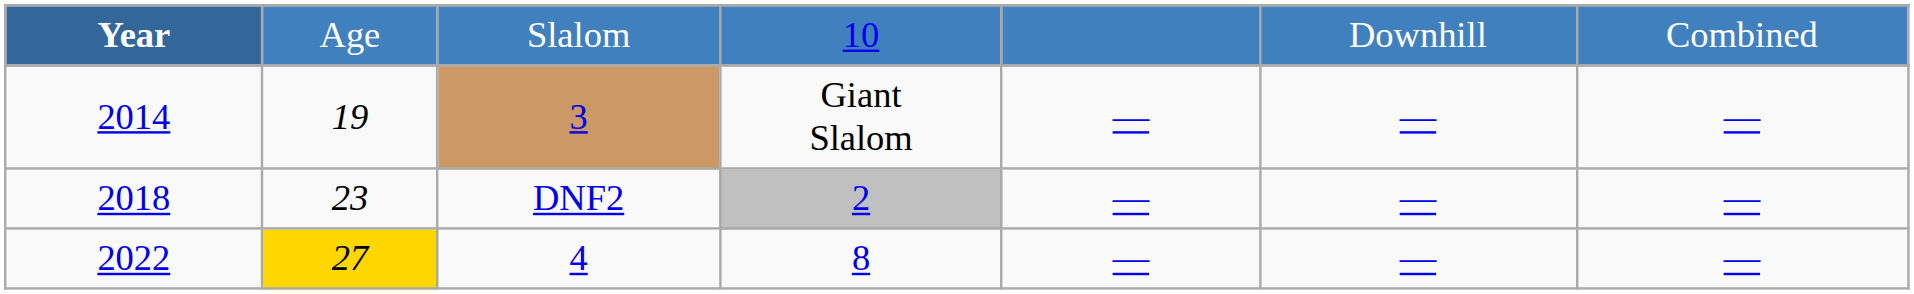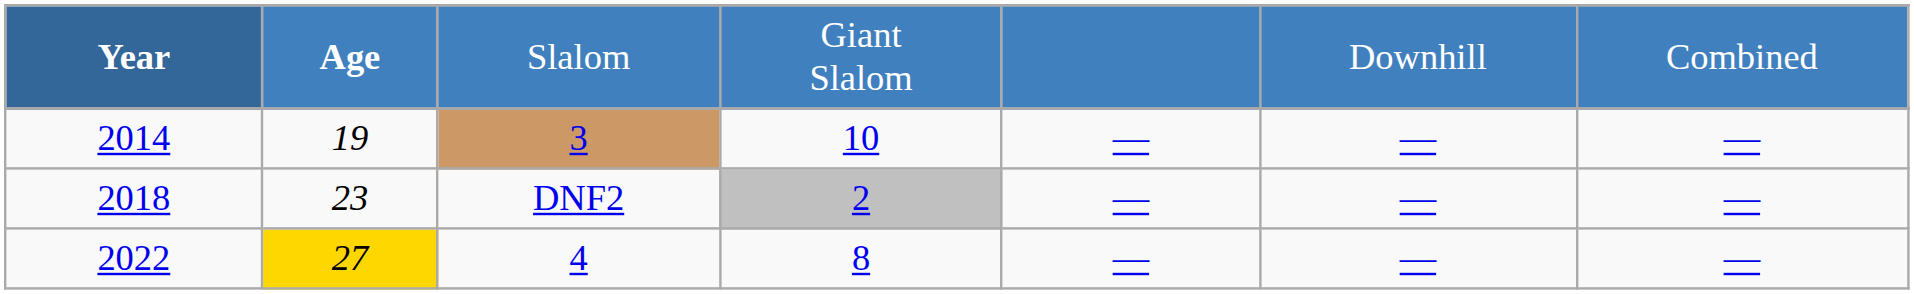(350, 34) normal -> (350, 56) bold
(861, 34) 10 -> (861, 56) Giant Slalom
(861, 116) Giant Slalom -> (861, 138) 10
